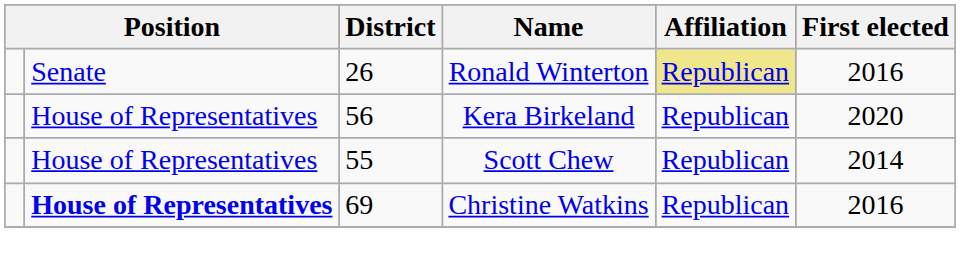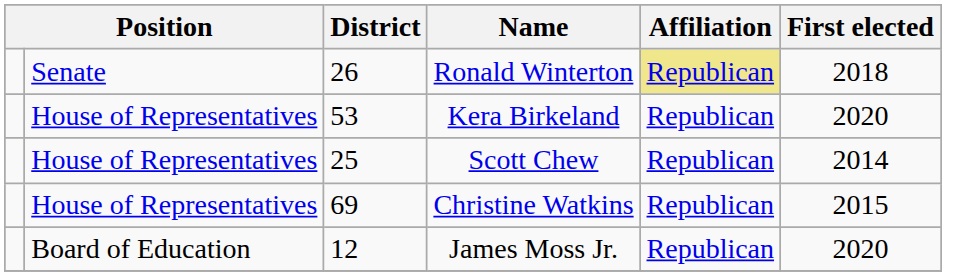(875, 71) 2016 -> (860, 71) 2018
(359, 115) 56 -> (344, 115) 53
(359, 159) 55 -> (344, 159) 25
(182, 204) bold -> (174, 204) normal
(875, 204) 2016 -> (860, 204) 2015
+ row: (533, 248)
